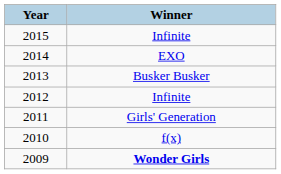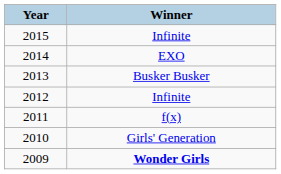(171, 117) Girls' Generation -> (171, 117) f(x)
(171, 138) f(x) -> (171, 138) Girls' Generation
